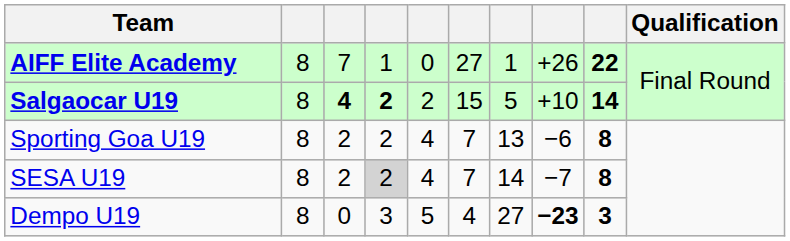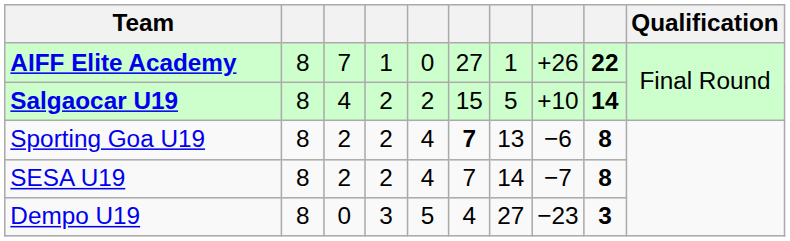(344, 100) bold -> (344, 100) normal
(386, 100) bold -> (386, 100) normal
(469, 139) normal -> (469, 139) bold
(386, 178) lightgrey background -> (386, 178) no background
(558, 216) bold -> (558, 216) normal
